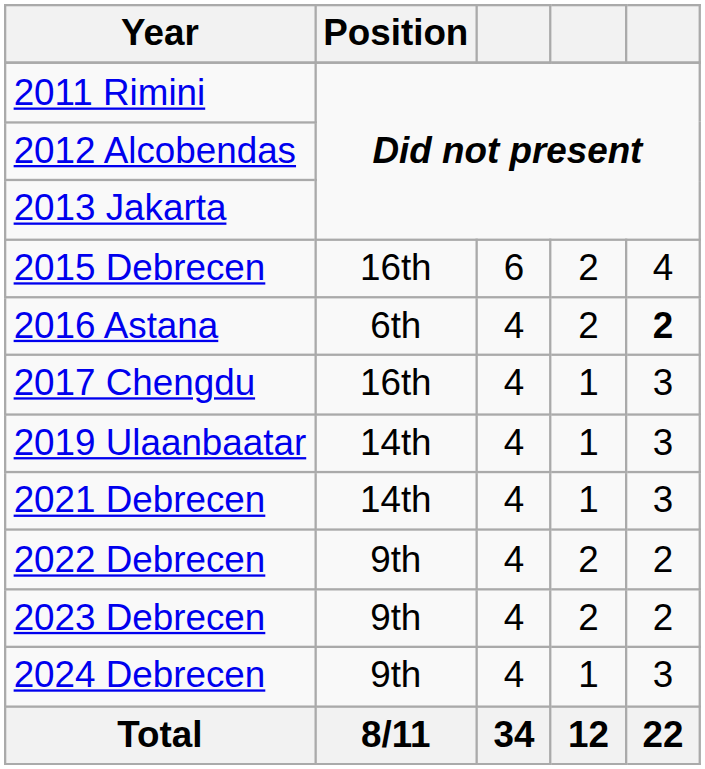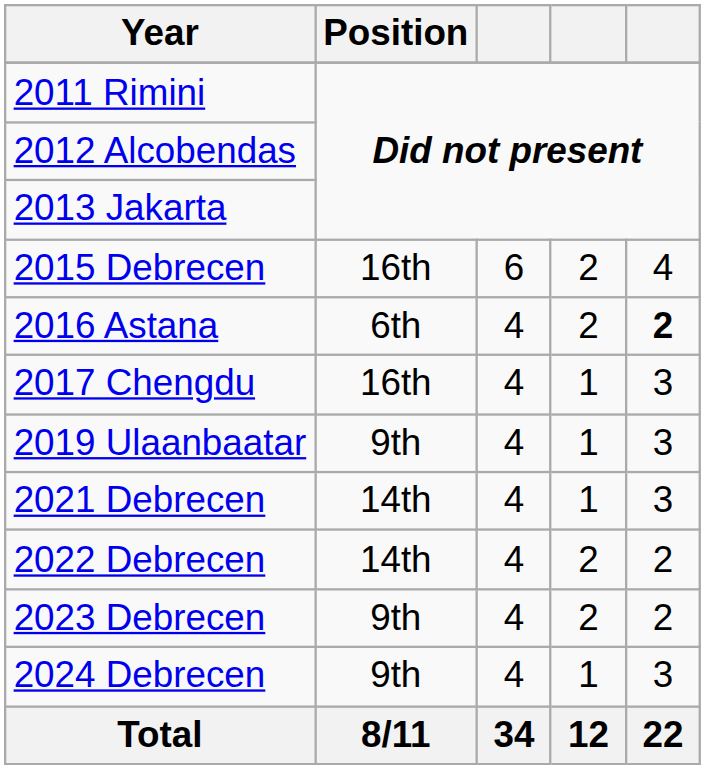(396, 442) 14th -> (396, 442) 9th
(396, 558) 9th -> (396, 558) 14th
